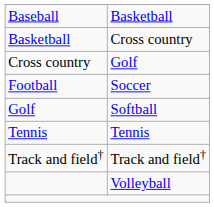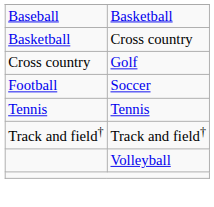- row: (134, 109)
